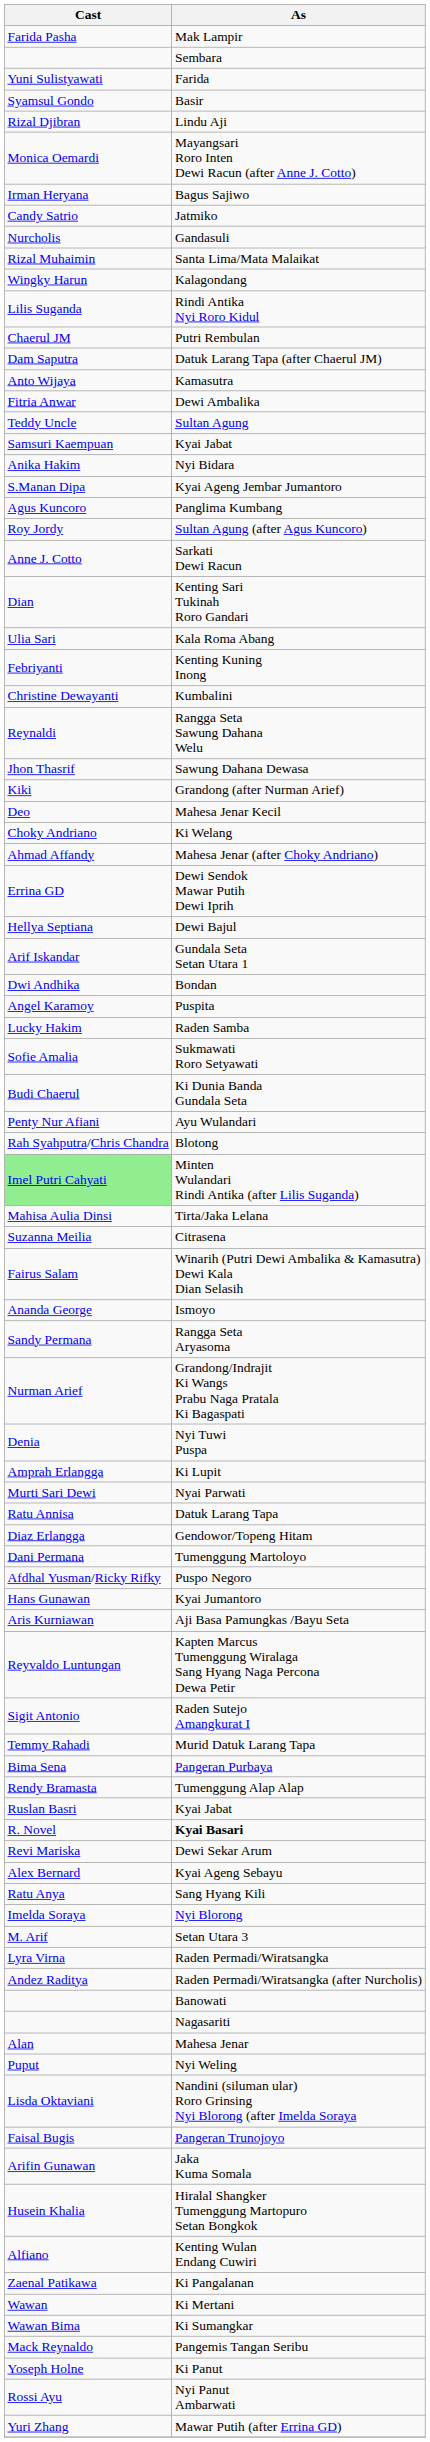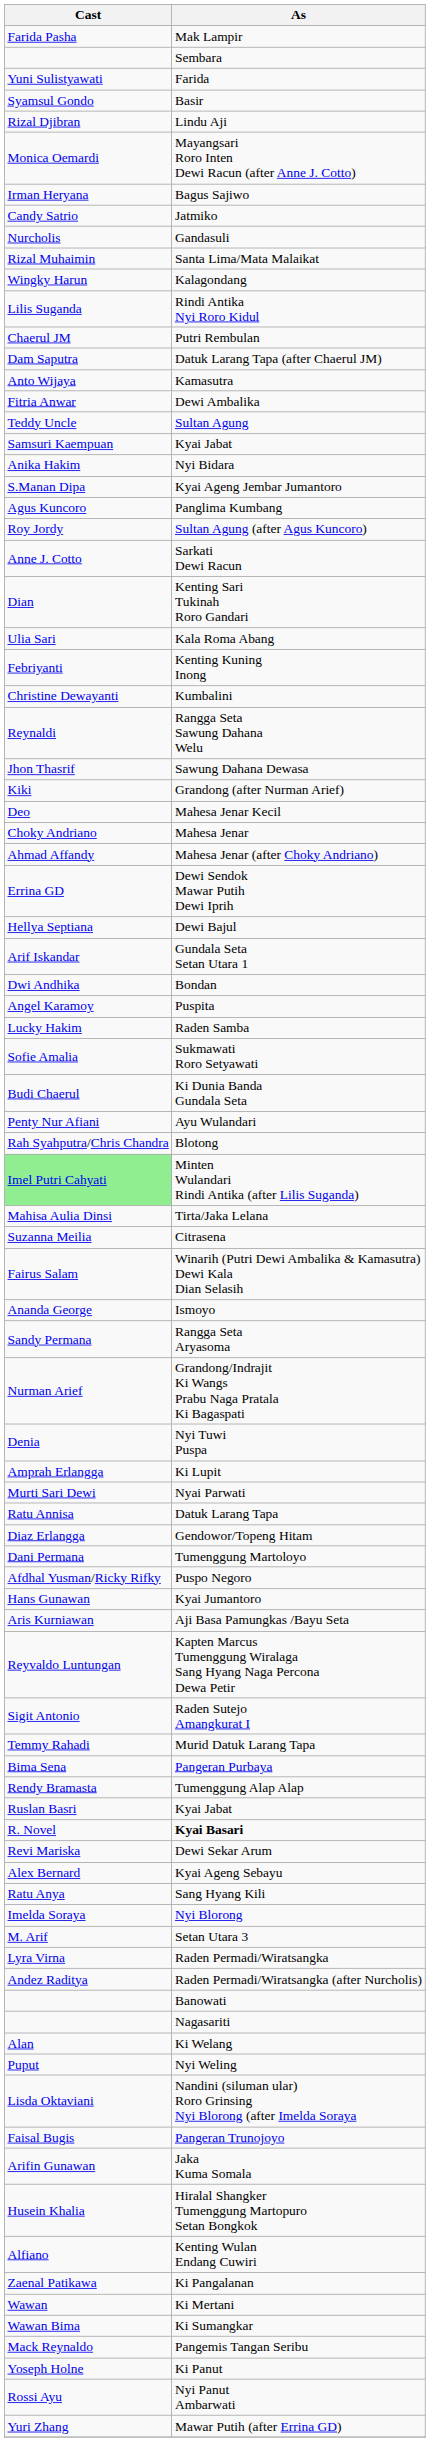(204, 833) Ki Welang -> (212, 833) Mahesa Jenar
(212, 2043) Mahesa Jenar -> (204, 2043) Ki Welang
